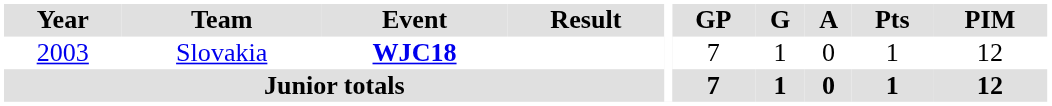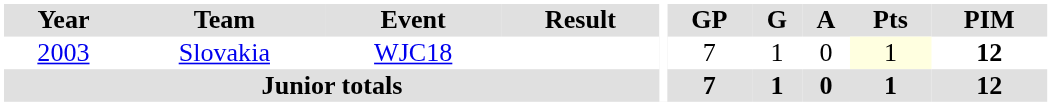(415, 52) bold -> (413, 52) normal
(892, 52) no background -> (890, 52) lightyellow background
(990, 52) normal -> (989, 52) bold
